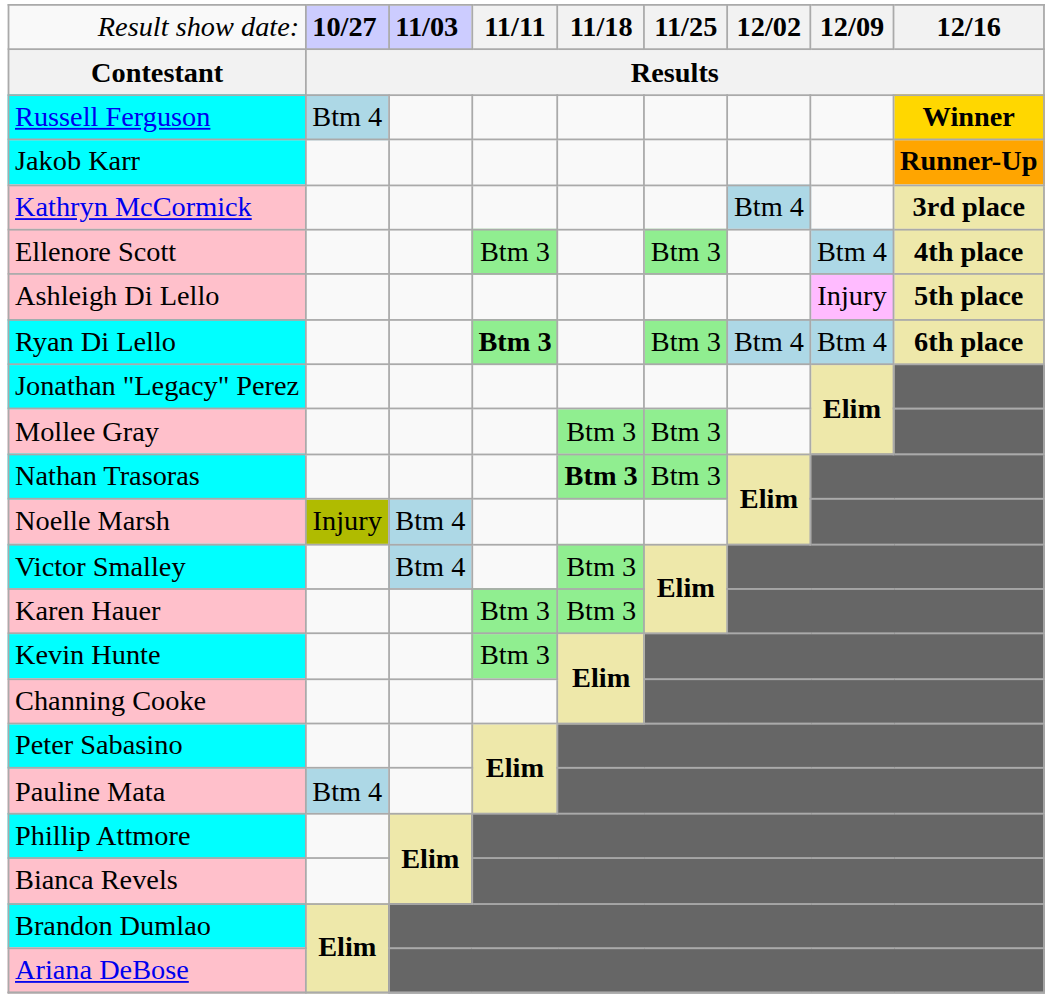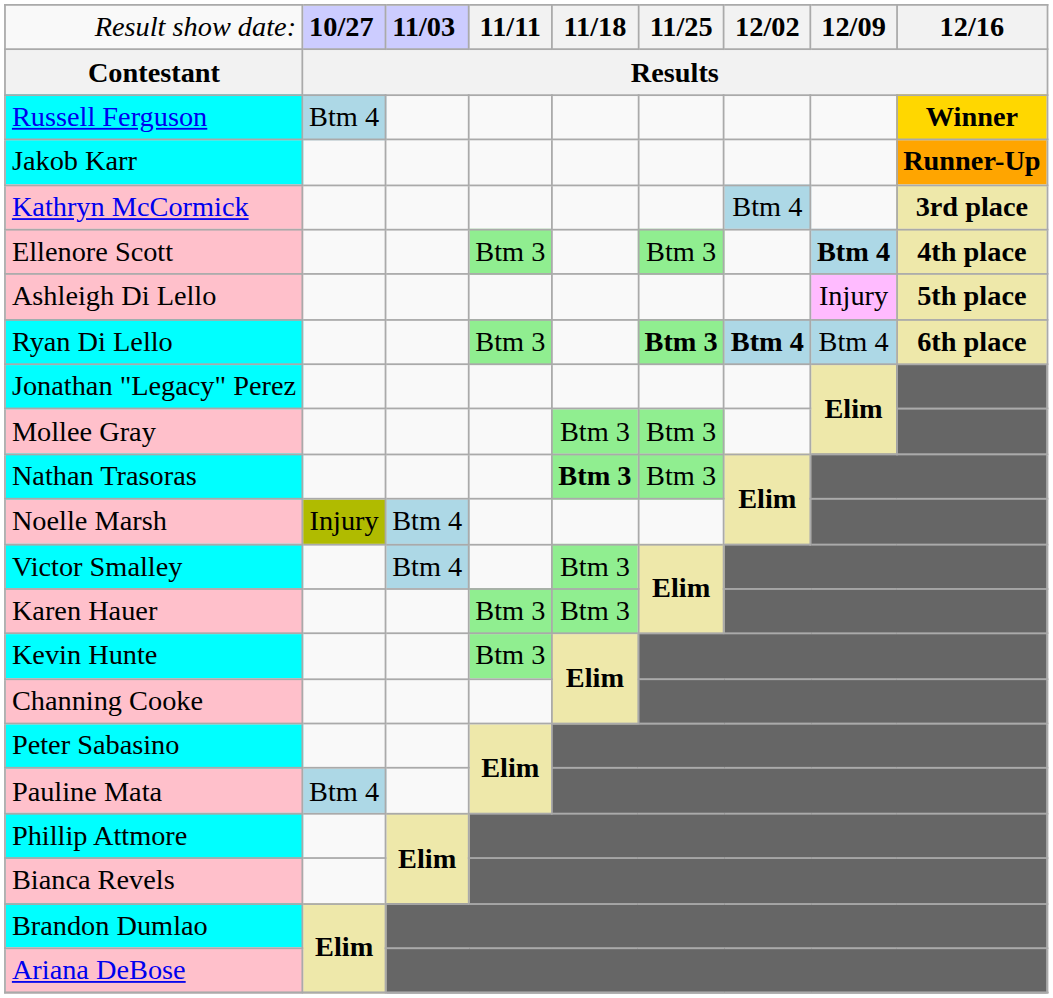(852, 251) normal -> (854, 251) bold
(515, 341) bold -> (510, 341) normal
(686, 341) normal -> (681, 341) bold
(769, 341) normal -> (767, 341) bold
